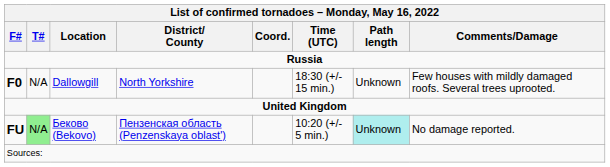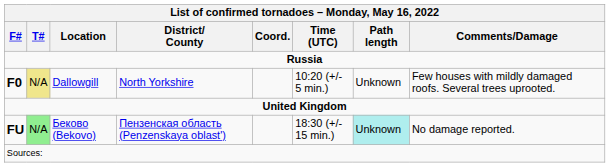(38, 83) no background -> (38, 83) khaki background
(319, 83) 18:30 (+/- 15 min.) -> (319, 83) 10:20 (+/- 5 min.)
(319, 130) 10:20 (+/- 5 min.) -> (319, 130) 18:30 (+/- 15 min.)
